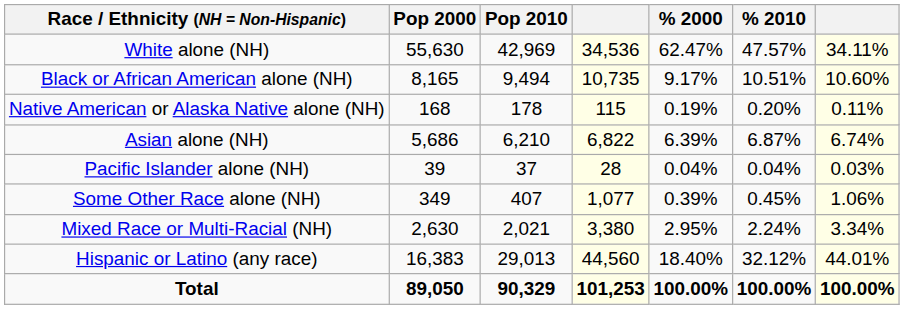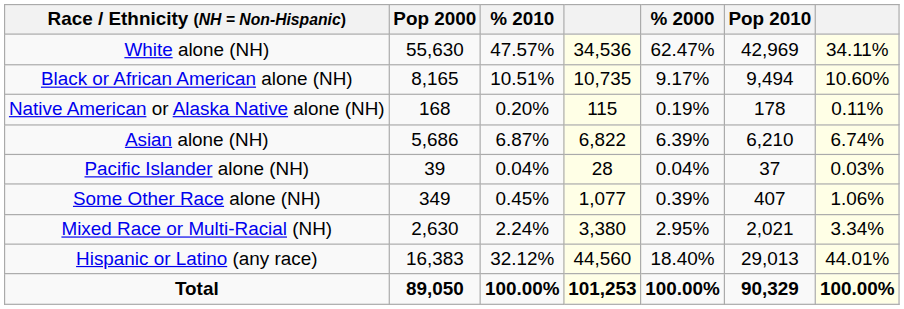columns swapped: (526, 19) <-> (774, 19)
